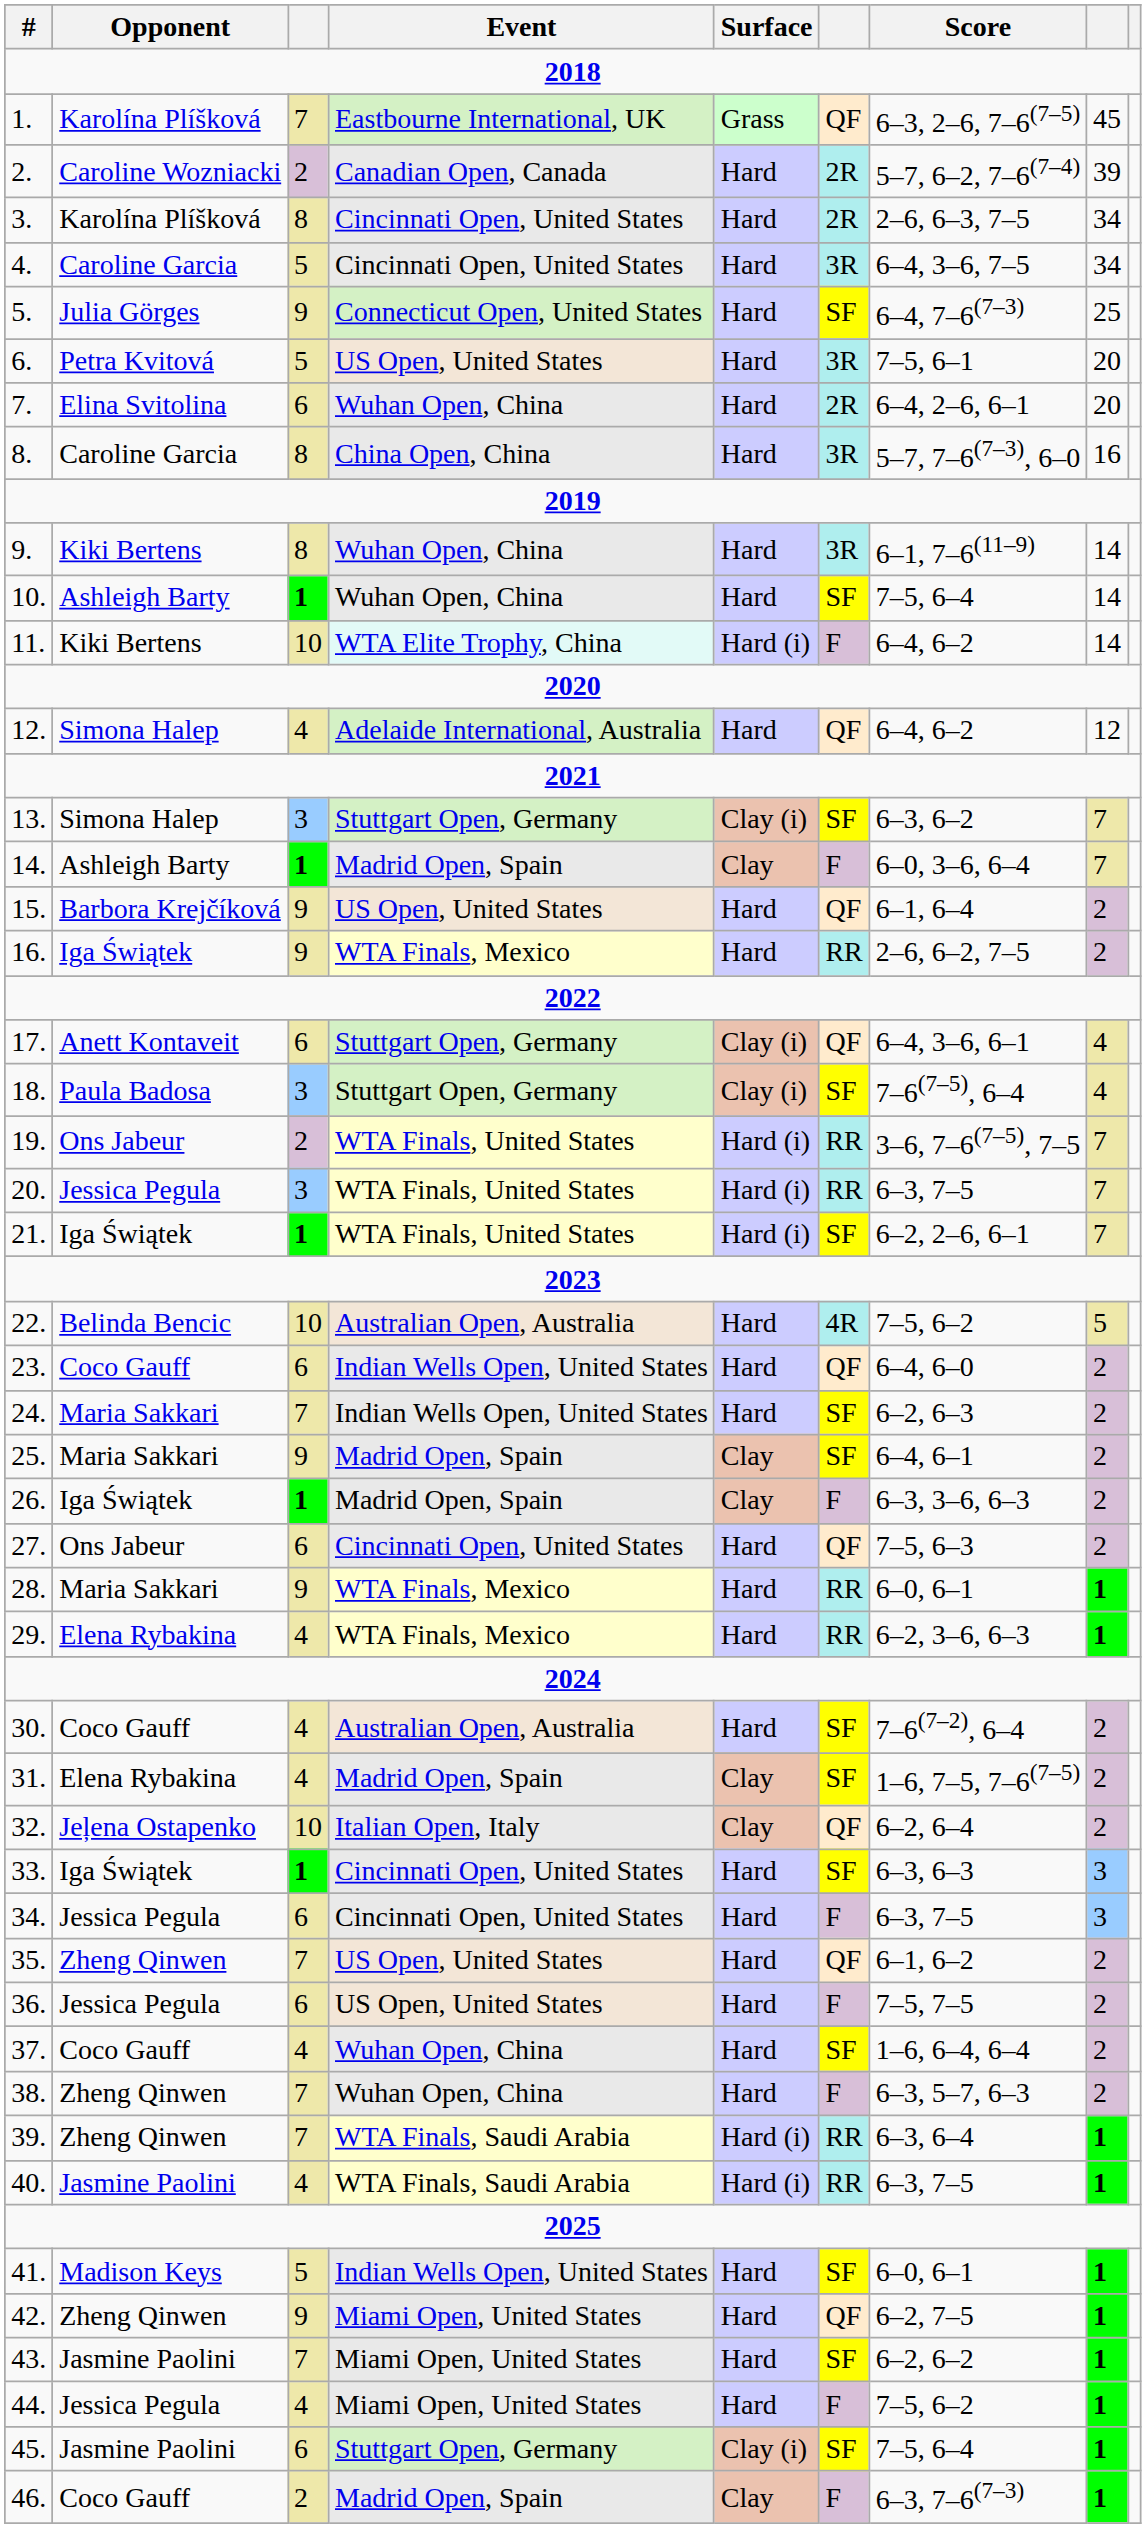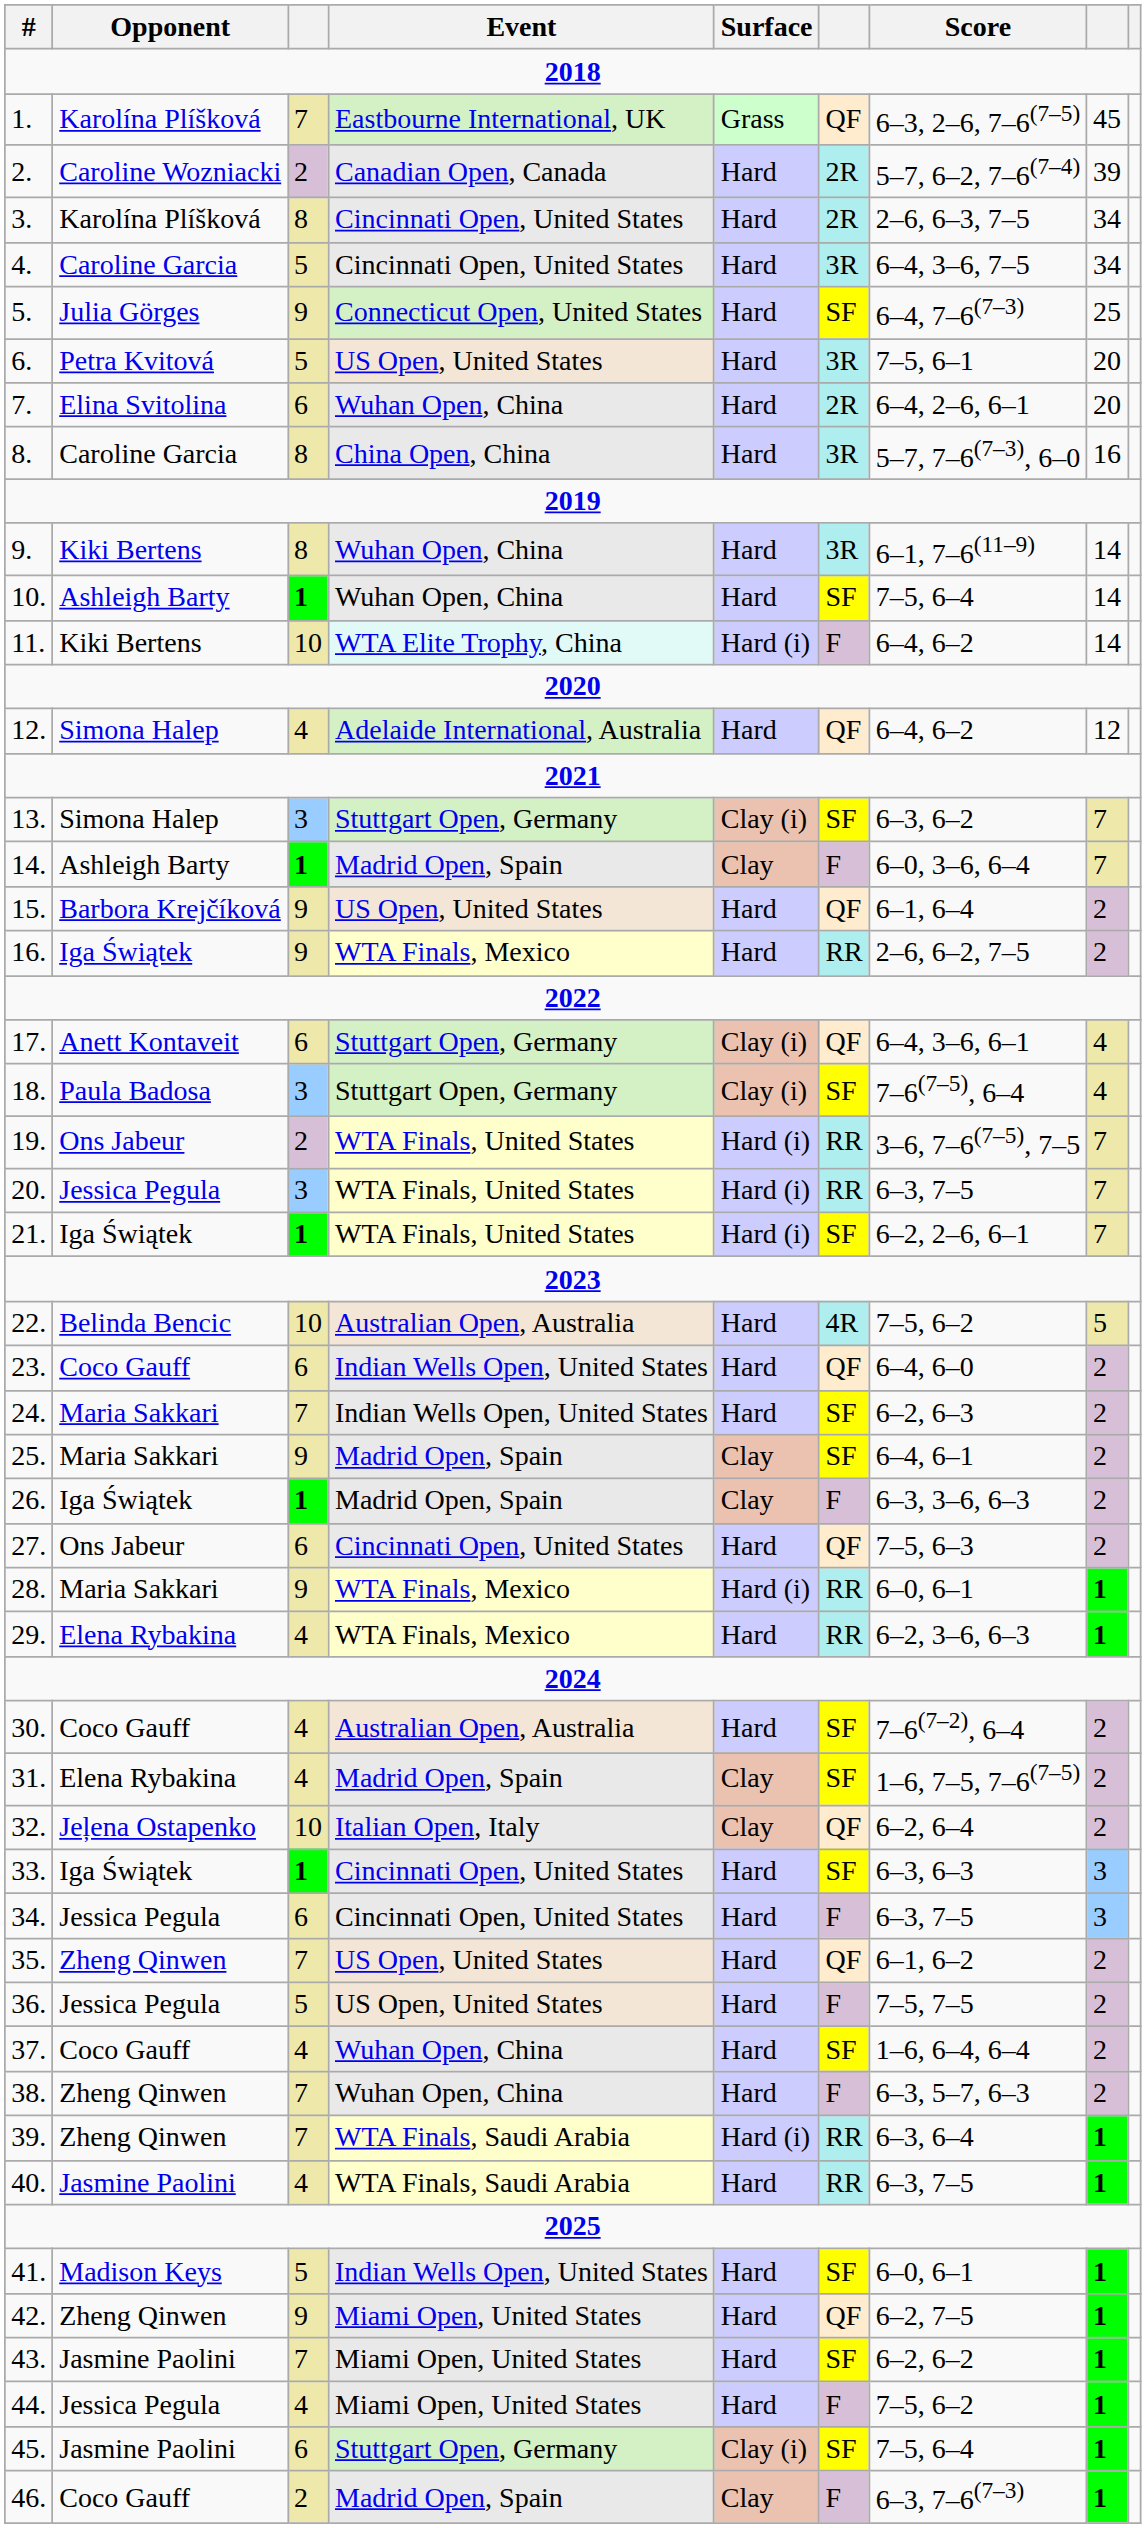(749, 1589) Hard -> (765, 1589) Hard (i)
(301, 2004) 6 -> (301, 2004) 5
(765, 2181) Hard (i) -> (749, 2181) Hard
